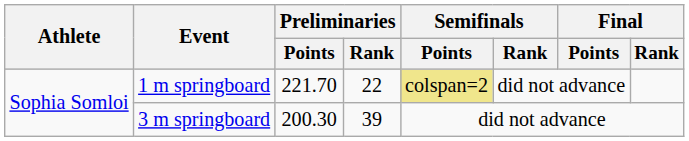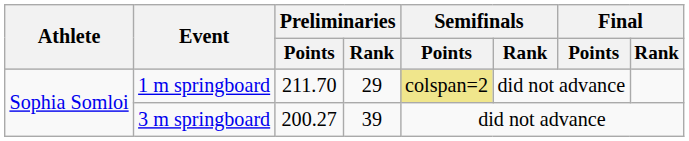(309, 86) 221.70 -> (309, 86) 211.70
(372, 86) 22 -> (372, 86) 29
(309, 119) 200.30 -> (309, 119) 200.27
